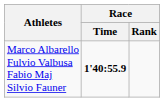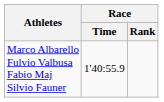(105, 69) bold -> (104, 69) normal
